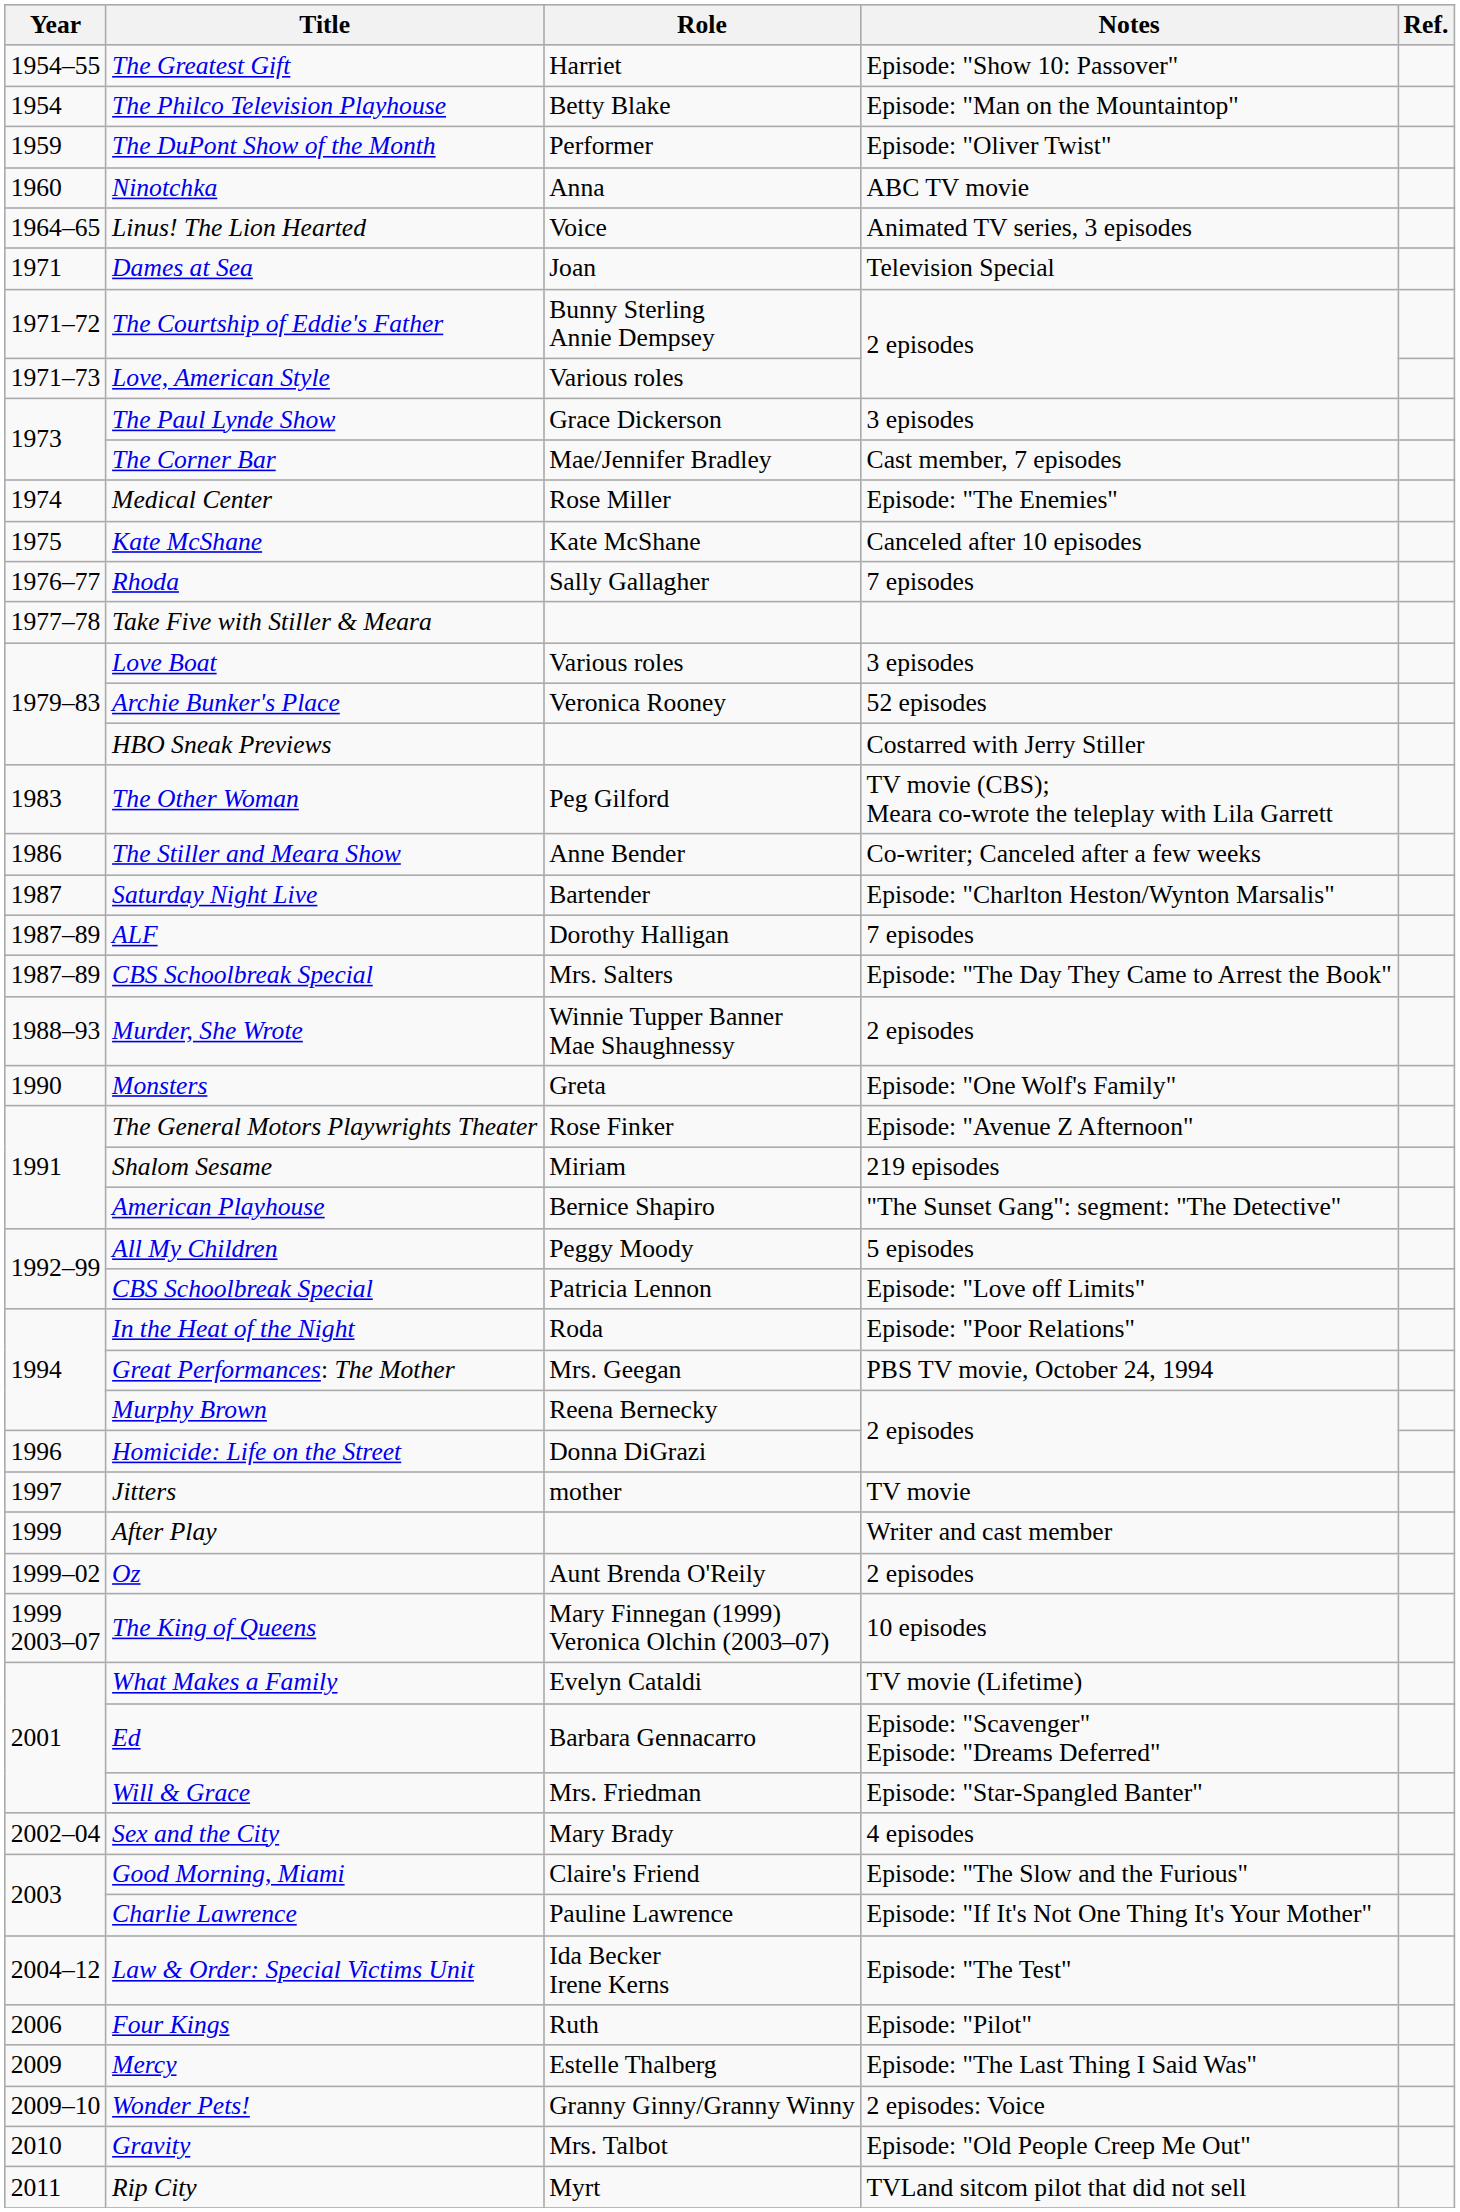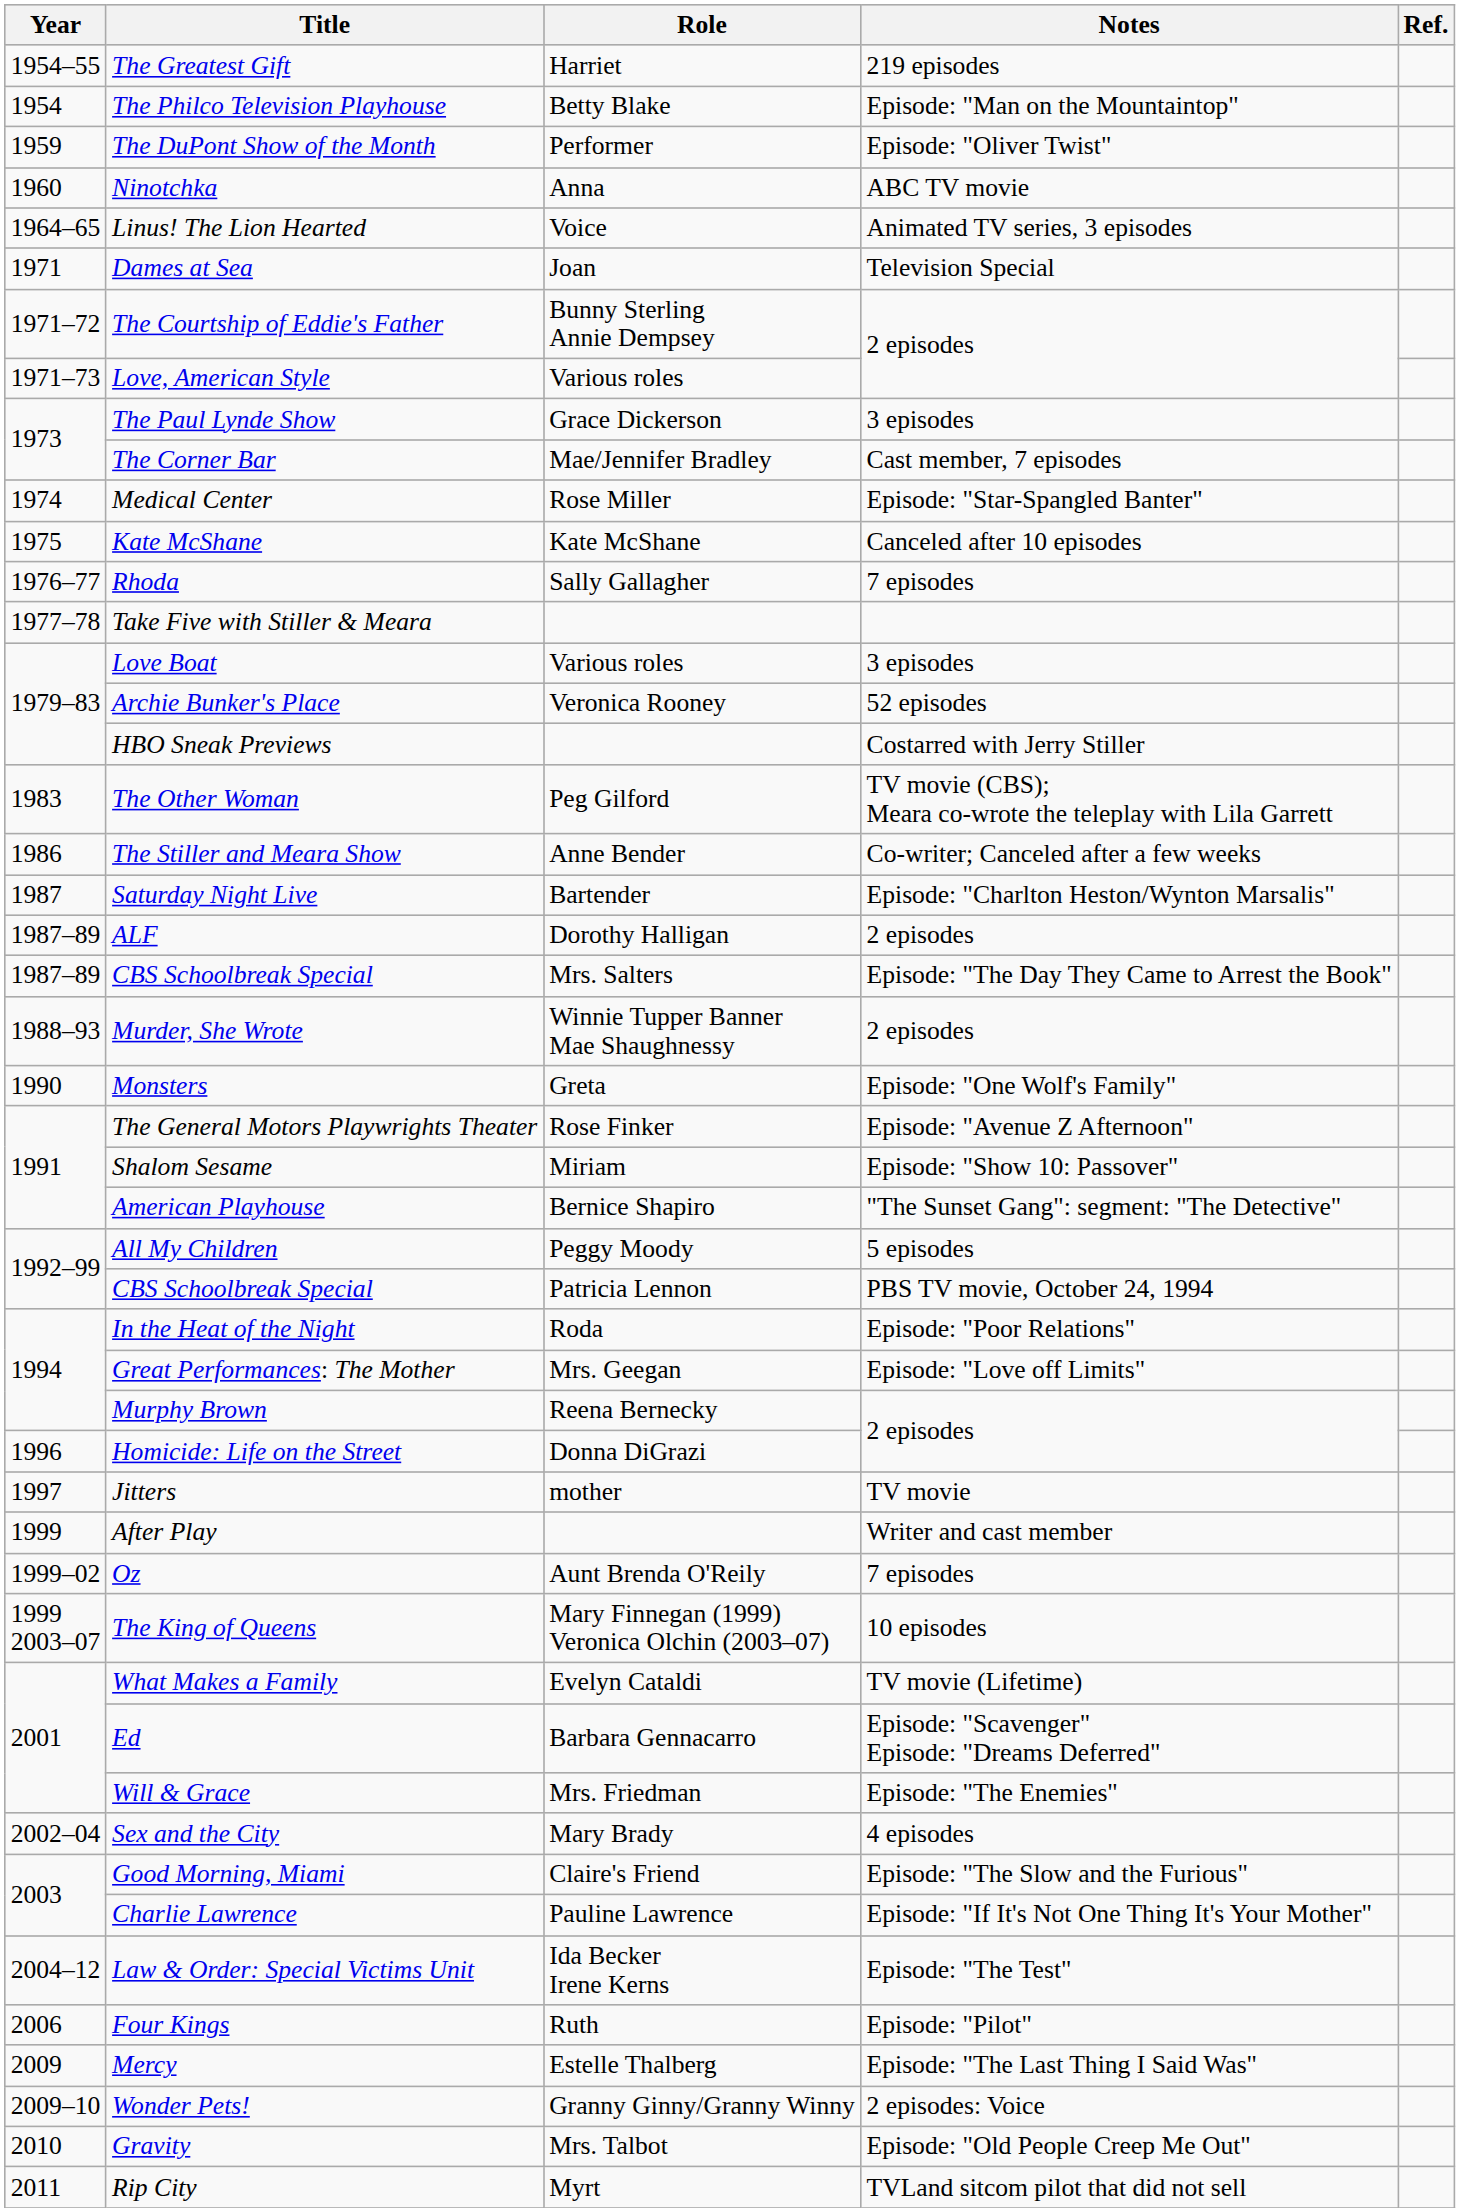(1022, 65) Episode: "Show 10: Passover" -> (933, 65) 219 episodes
(992, 500) Episode: "The Enemies" -> (1035, 500) Episode: "Star-Spangled Banter"
(920, 935) 7 episodes -> (920, 935) 2 episodes
(933, 1166) 219 episodes -> (1022, 1166) Episode: "Show 10: Passover"
(1006, 1288) Episode: "Love off Limits" -> (1040, 1288) PBS TV movie, October 24, 1994
(1040, 1369) PBS TV movie, October 24, 1994 -> (1006, 1369) Episode: "Love off Limits"
(920, 1572) 2 episodes -> (920, 1572) 7 episodes
(1035, 1792) Episode: "Star-Spangled Banter" -> (992, 1792) Episode: "The Enemies"
